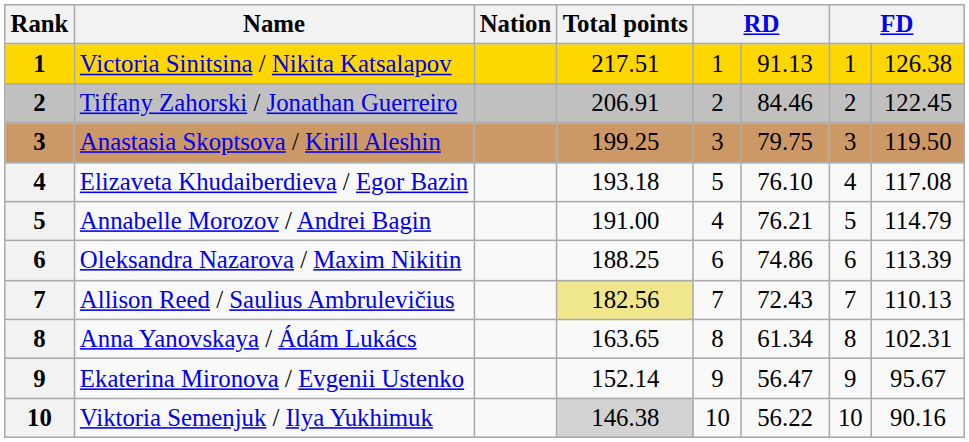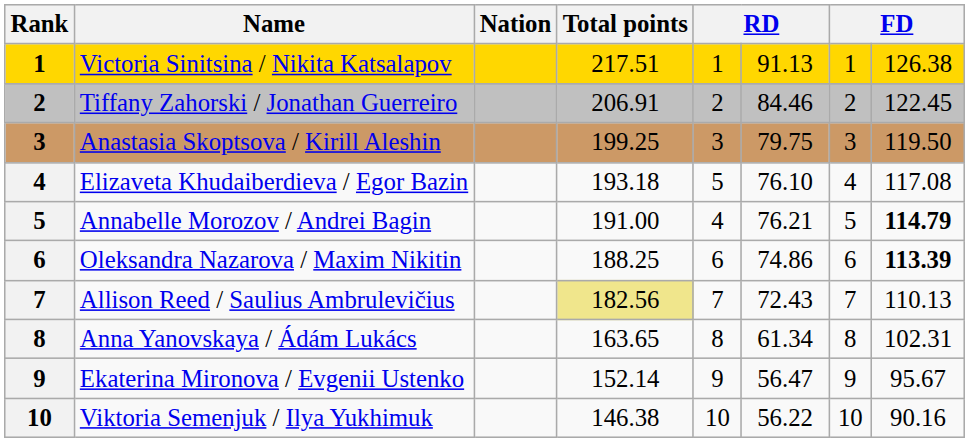(918, 220) normal -> (918, 220) bold
(918, 260) normal -> (918, 260) bold
(625, 417) lightgrey background -> (625, 417) no background
